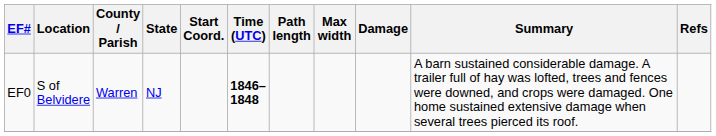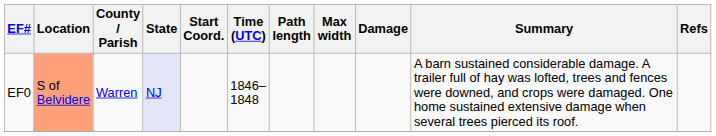(63, 92) no background -> (63, 92) lightsalmon background
(154, 92) no background -> (154, 92) lavender background
(248, 92) bold -> (248, 92) normal
